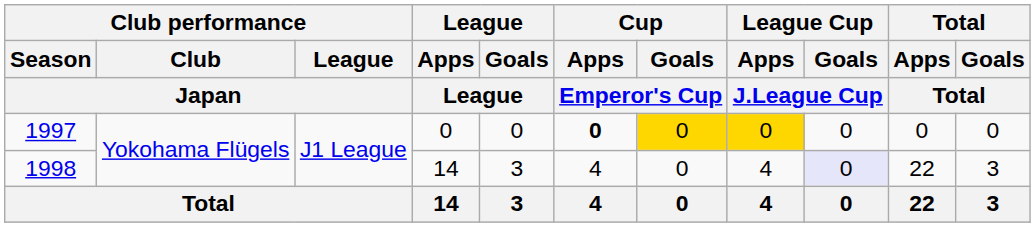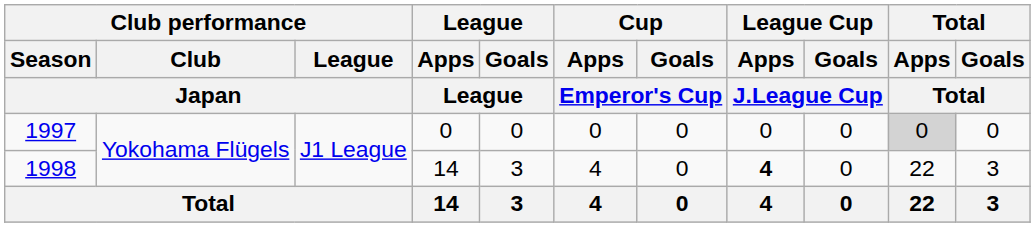(595, 131) bold -> (595, 131) normal
(682, 131) gold background -> (682, 131) no background
(766, 131) gold background -> (766, 131) no background
(922, 131) no background -> (922, 131) lightgrey background
(766, 167) normal -> (766, 167) bold
(846, 167) lavender background -> (846, 167) no background
